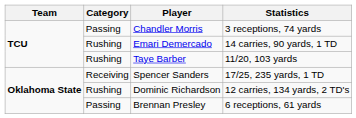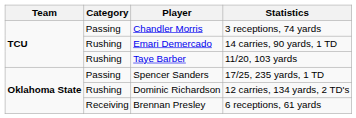(107, 74) Receiving -> (103, 74) Passing
(103, 105) Passing -> (107, 105) Receiving
